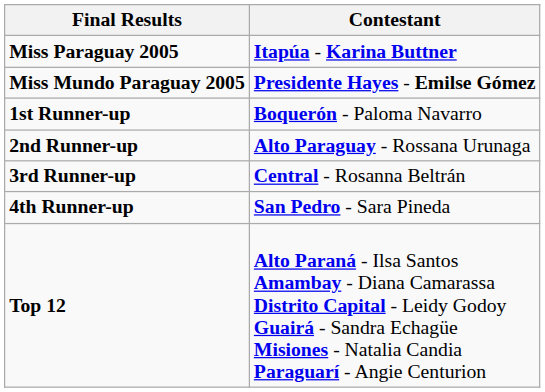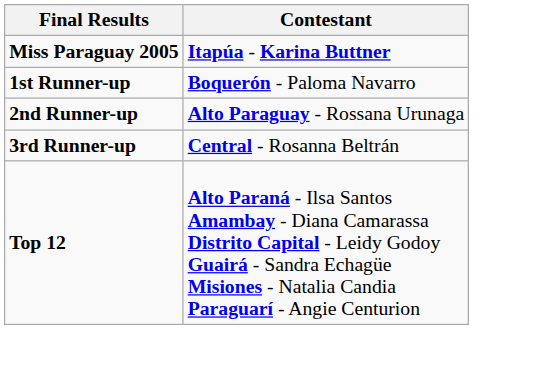- row: (127, 82)
- row: (71, 207)
